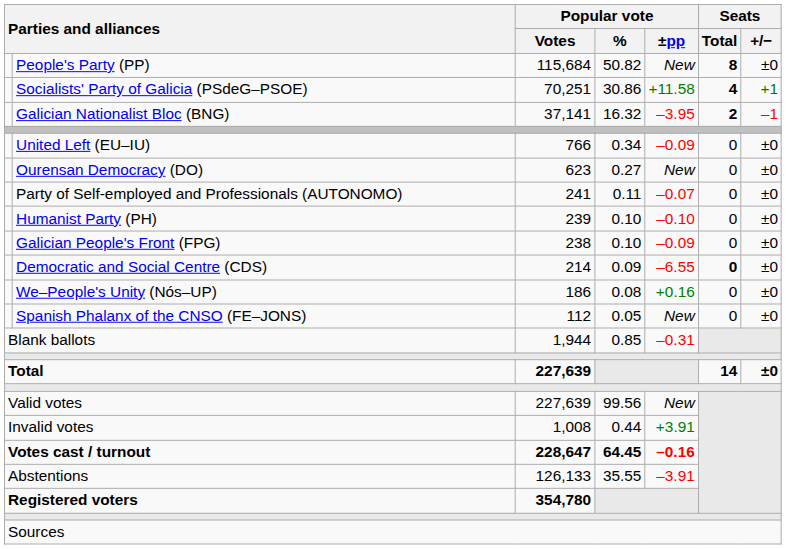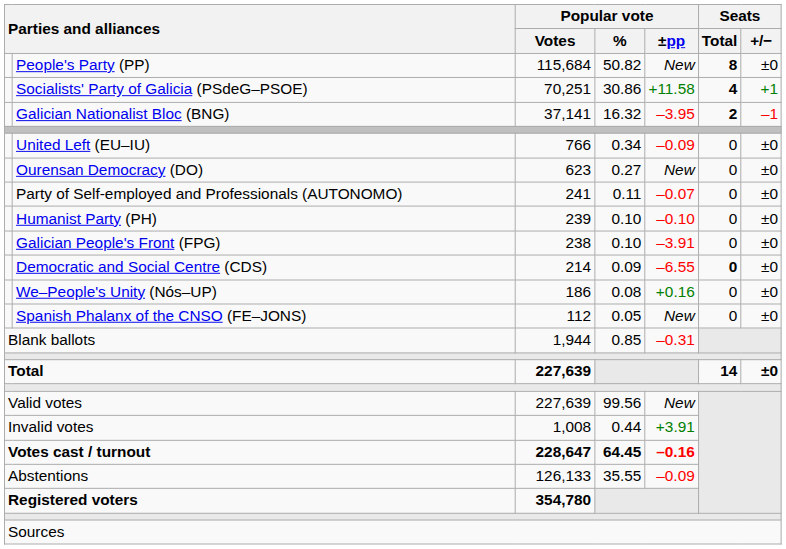(676, 242) –0.09 -> (676, 242) –3.91
(676, 476) –3.91 -> (676, 476) –0.09
